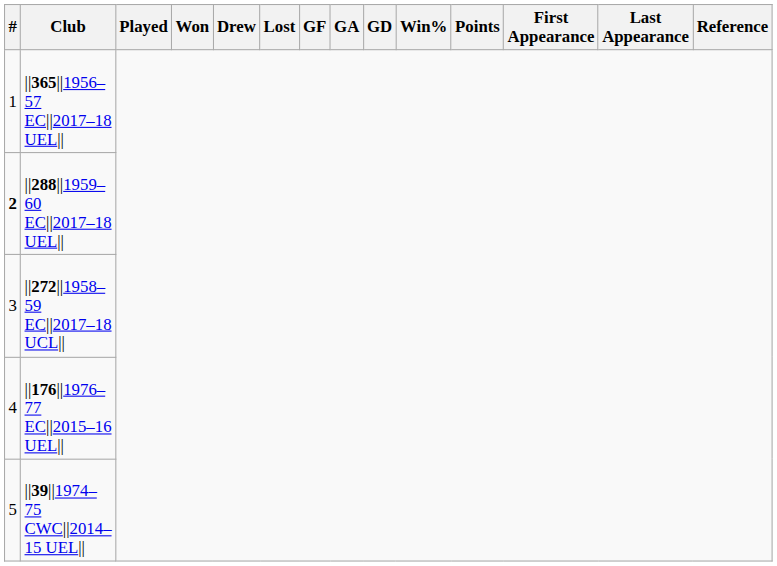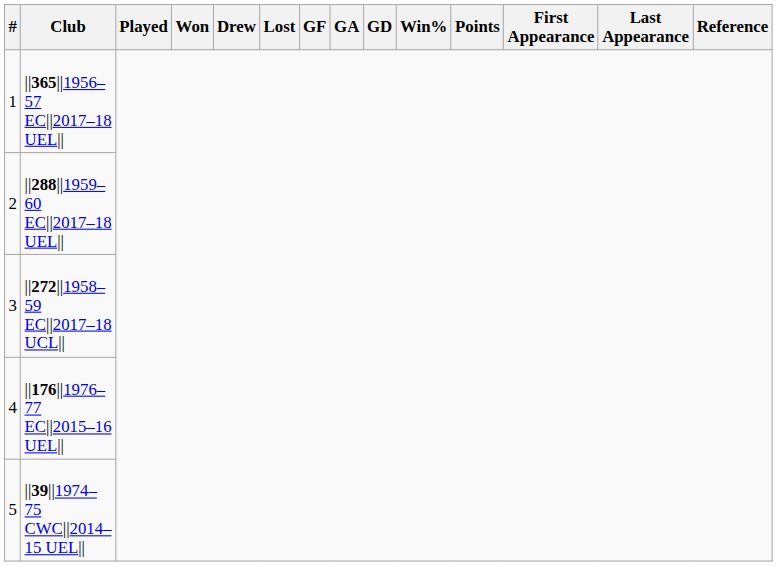(13, 203) bold -> (13, 203) normal
